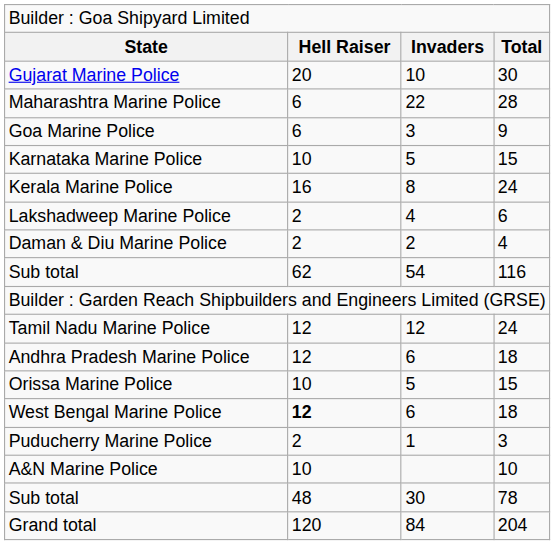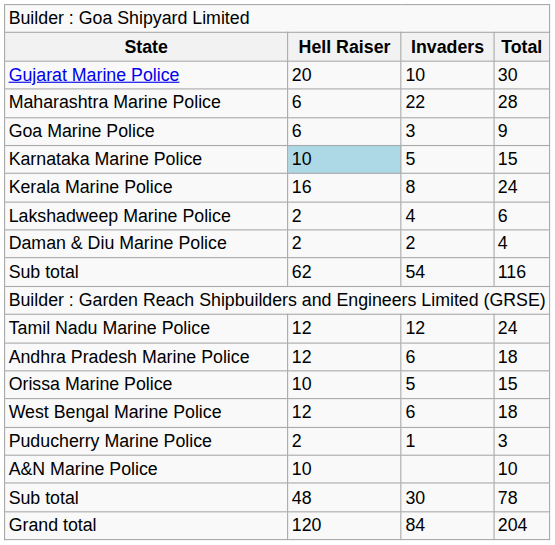(302, 159) no background -> (302, 159) lightblue background
(302, 412) bold -> (302, 412) normal
